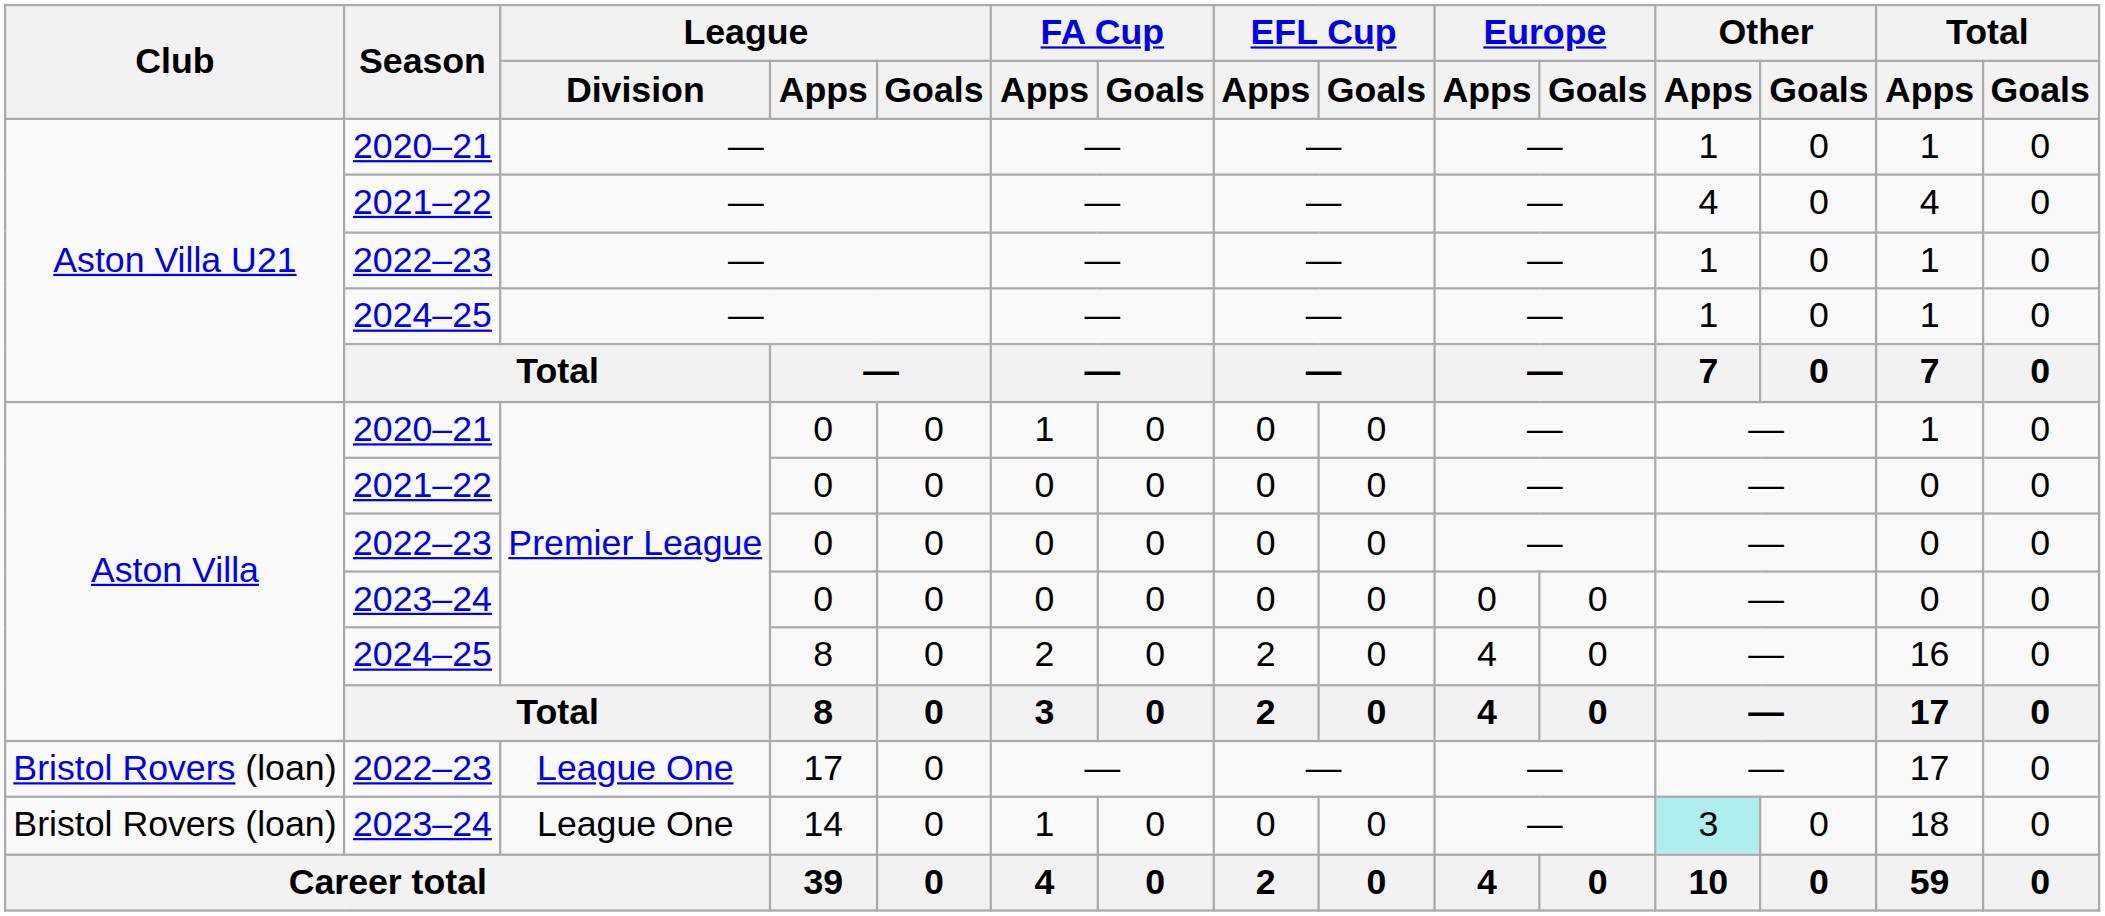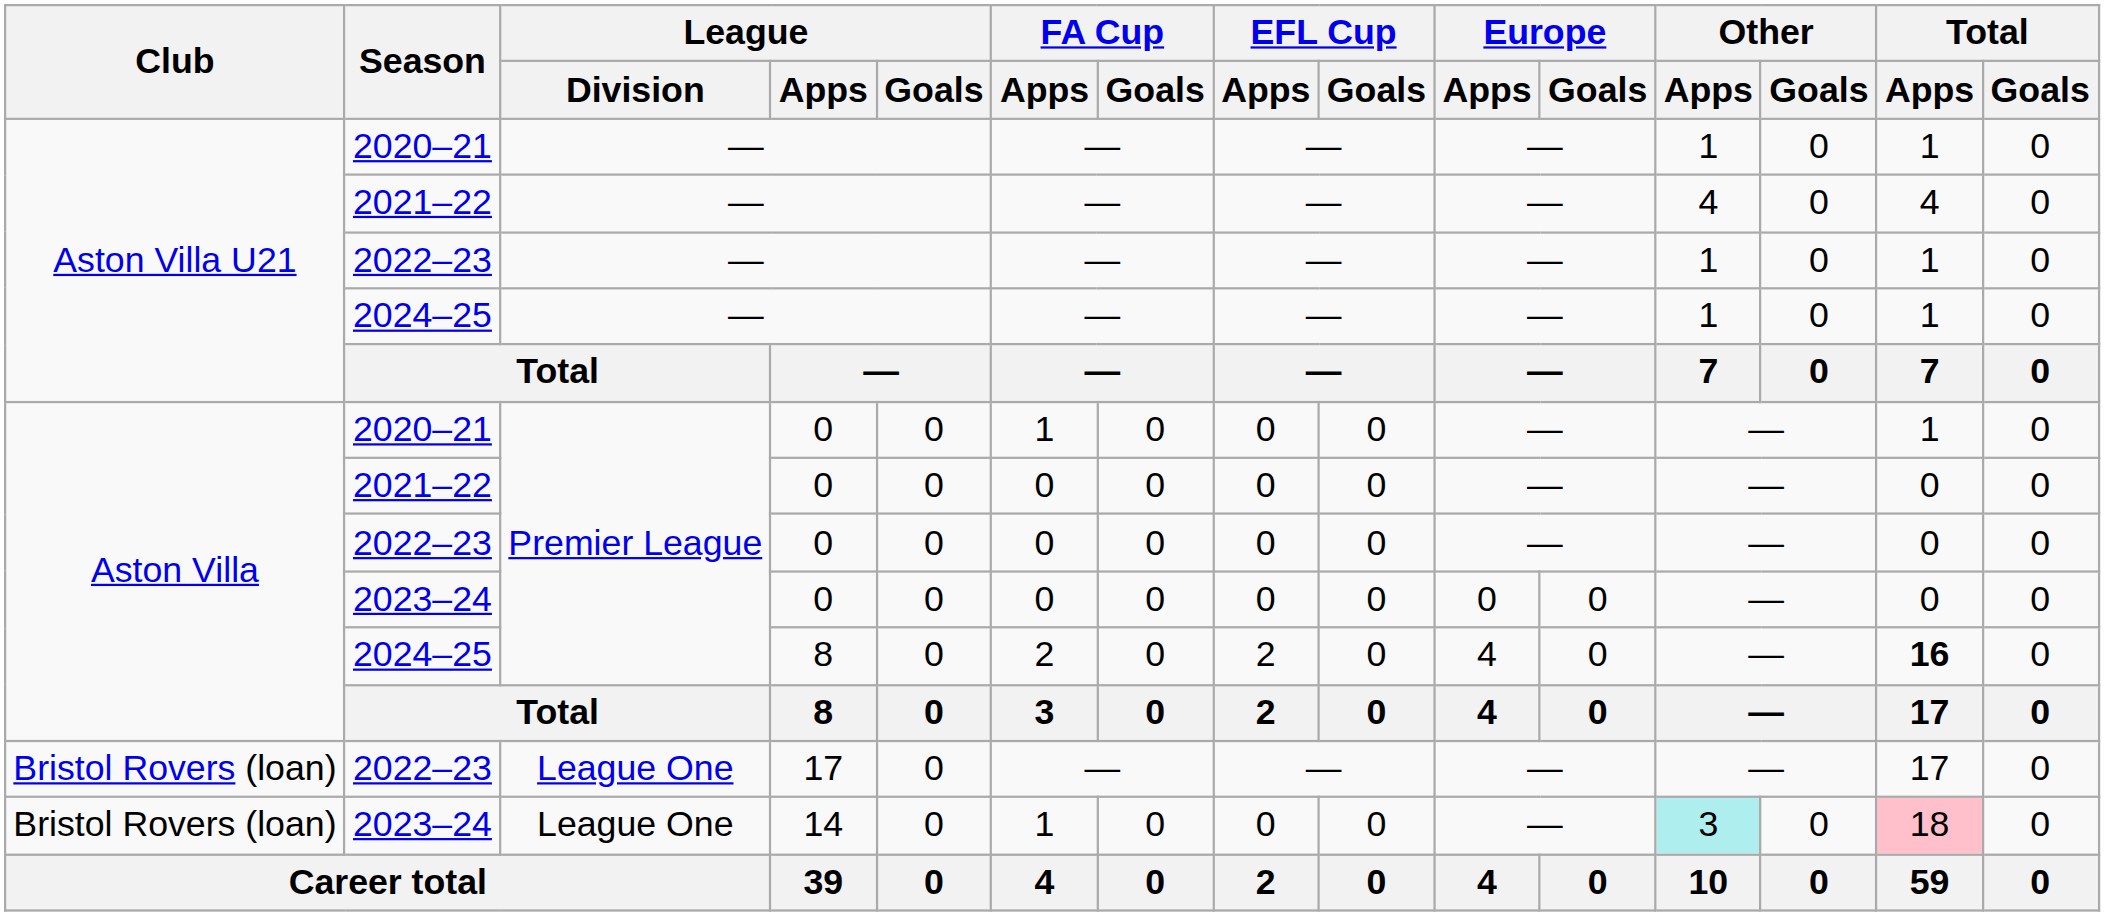(1930, 655) normal -> (1930, 655) bold
(1930, 825) no background -> (1930, 825) pink background
